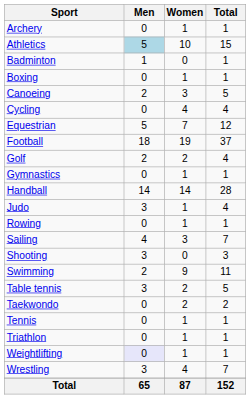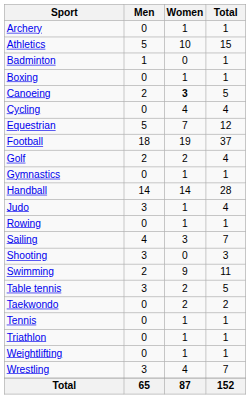(144, 45) lightblue background -> (144, 45) no background
(185, 93) normal -> (185, 93) bold
(144, 353) lavender background -> (144, 353) no background
